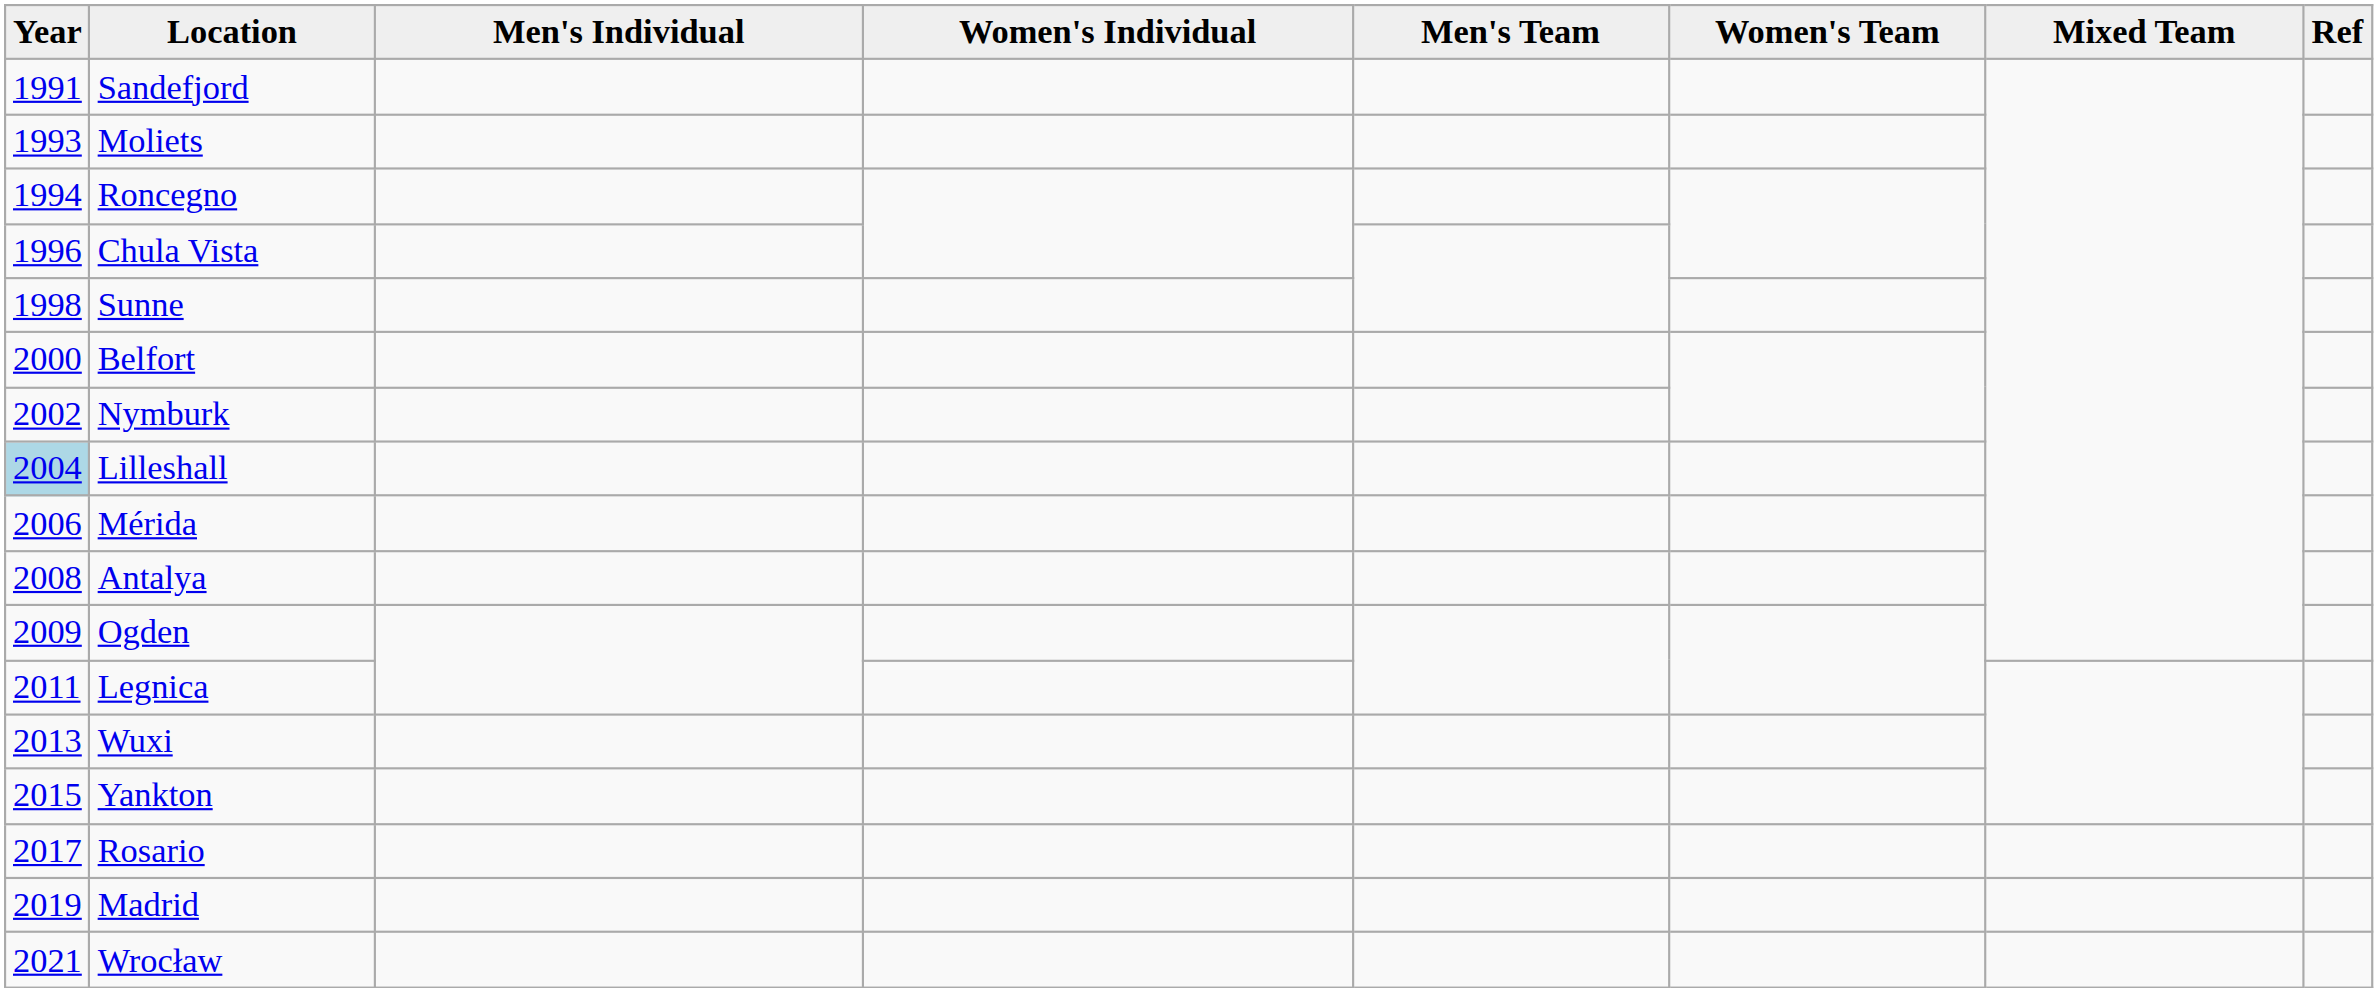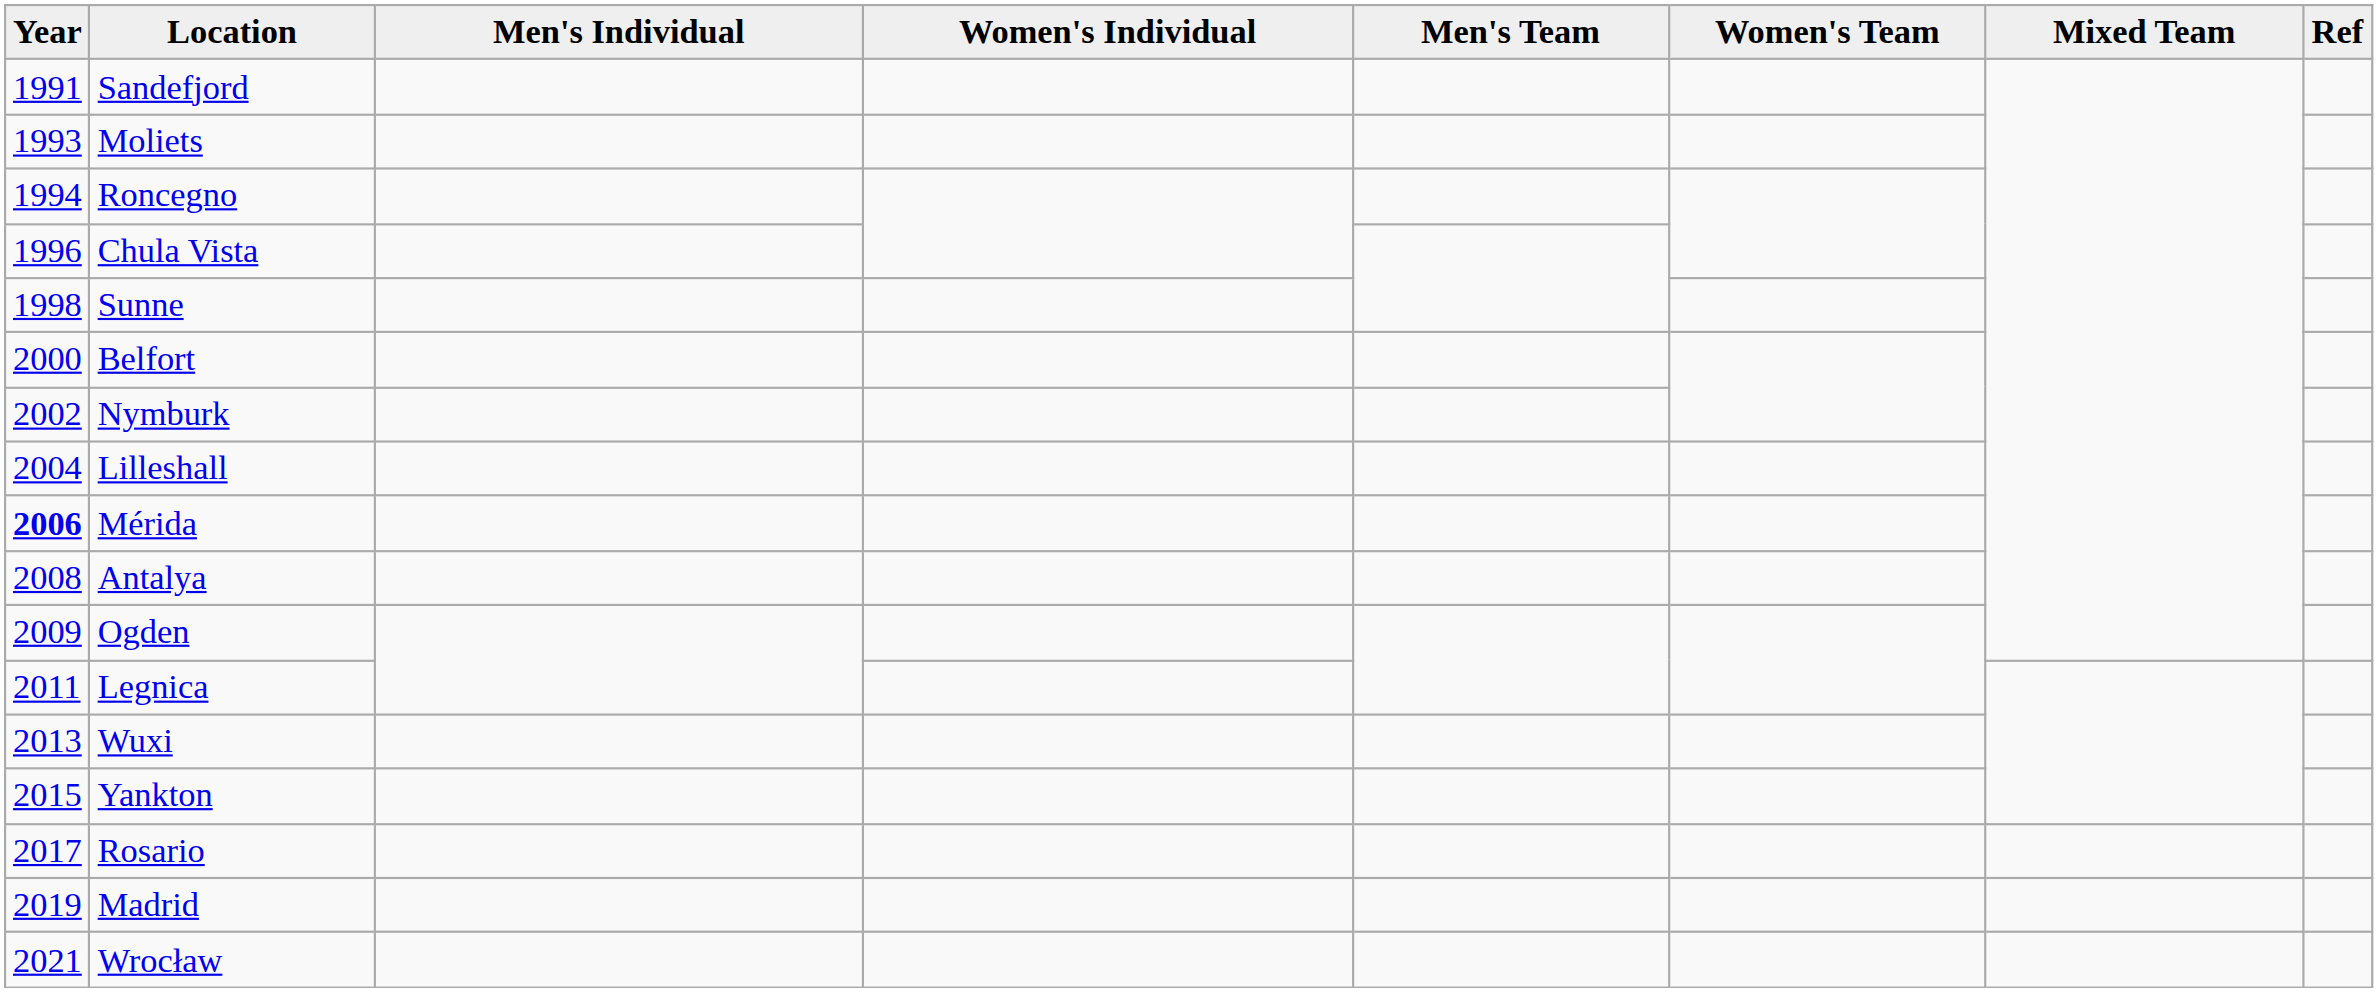(47, 468) lightblue background -> (47, 468) no background
(47, 522) normal -> (47, 522) bold
